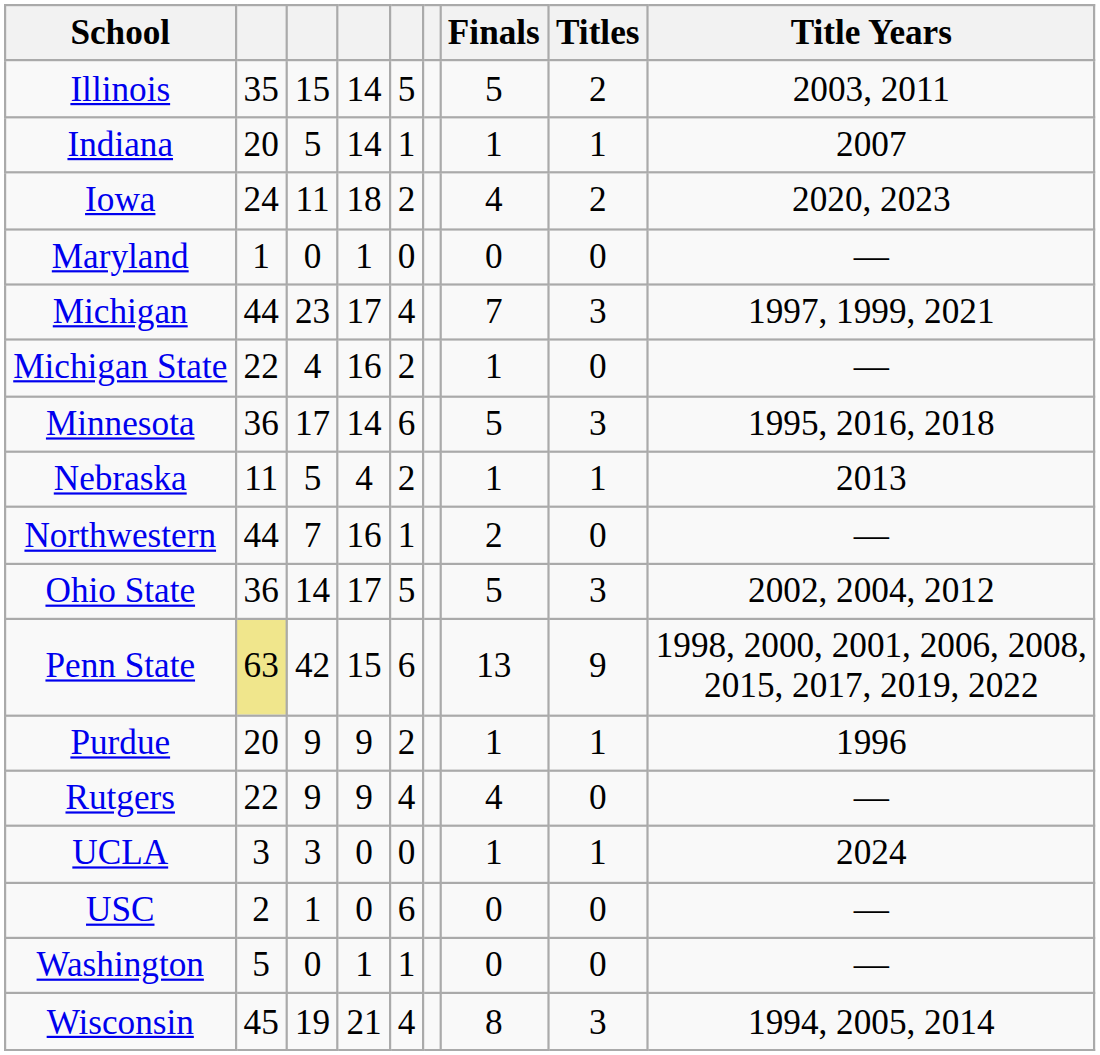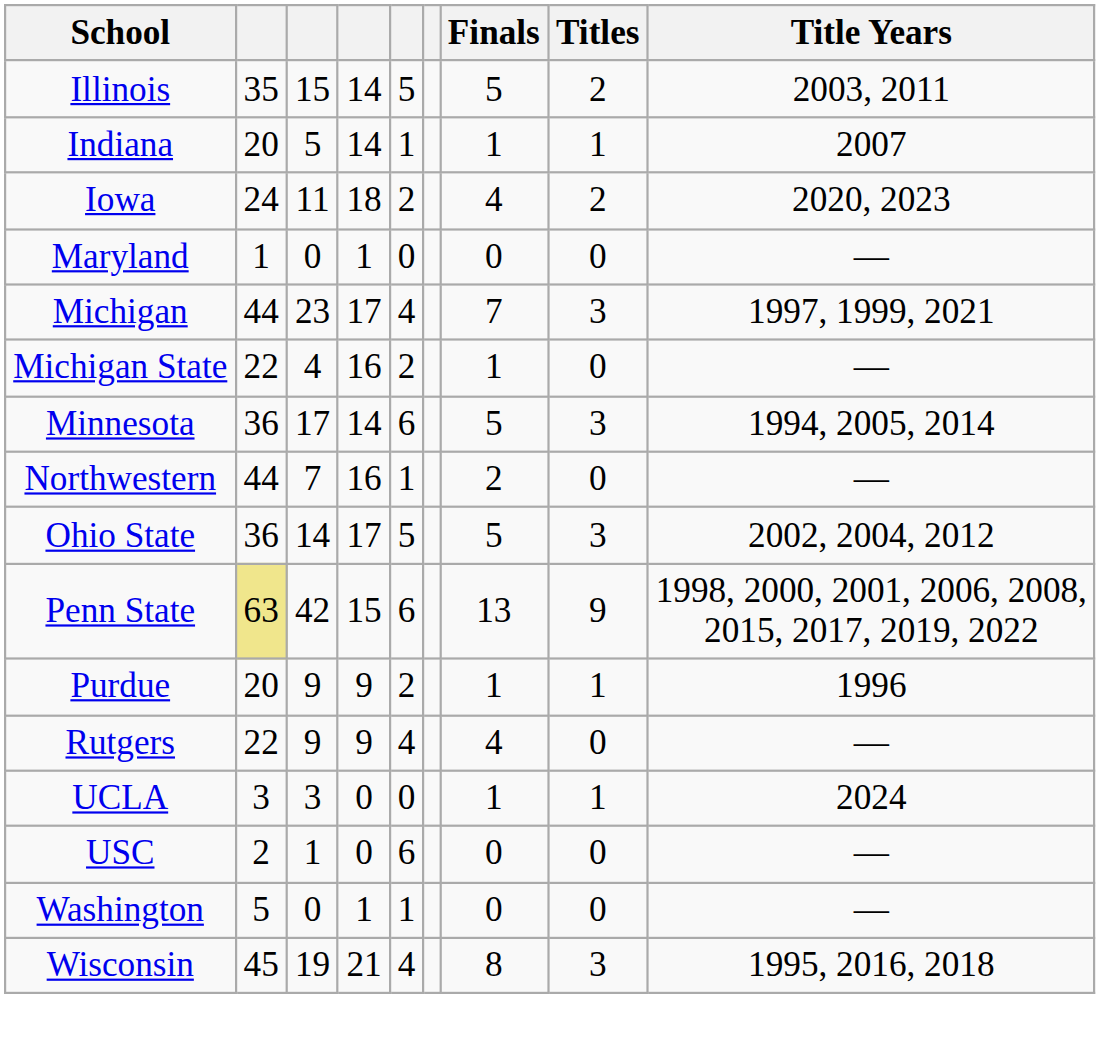(871, 423) 1995, 2016, 2018 -> (871, 423) 1994, 2005, 2014
- row: (120, 479)
(871, 1021) 1994, 2005, 2014 -> (871, 965) 1995, 2016, 2018
